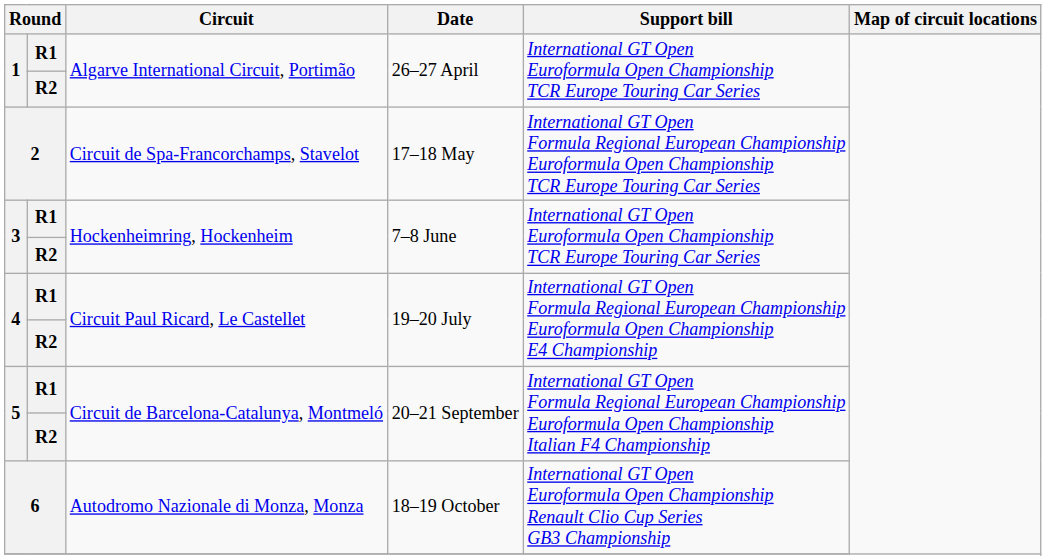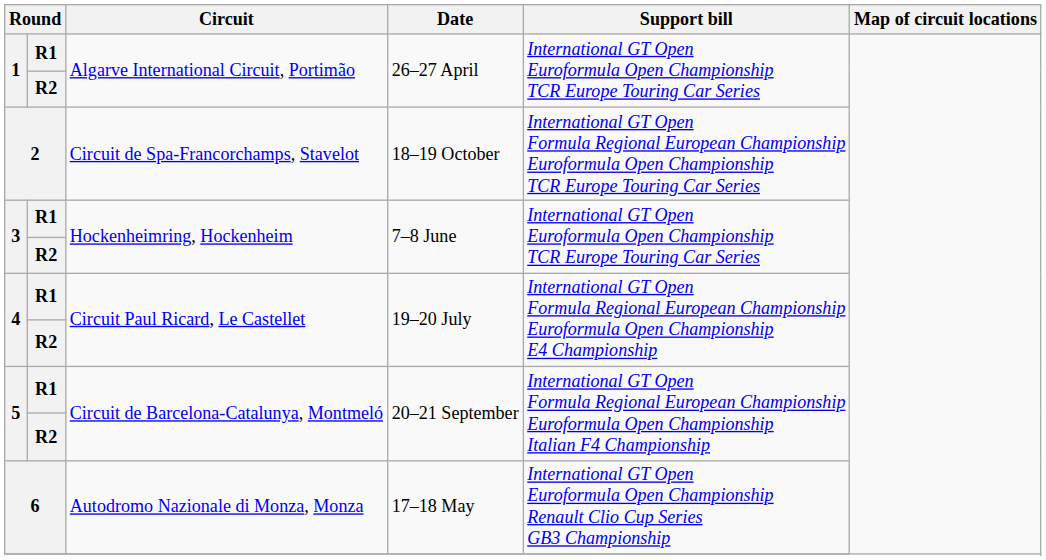(433, 153) 17–18 May -> (446, 153) 18–19 October
(446, 506) 18–19 October -> (433, 506) 17–18 May
